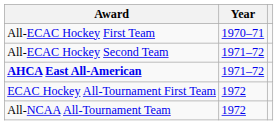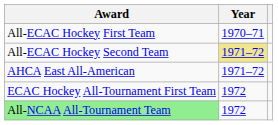(243, 52) no background -> (243, 52) khaki background
(74, 71) bold -> (71, 71) normal
(89, 110) no background -> (89, 110) lightgreen background
